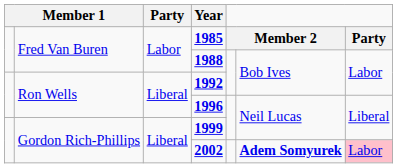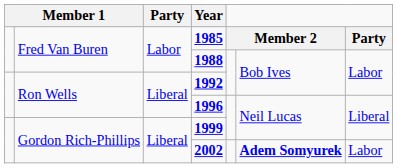(365, 151) pink background -> (365, 151) no background
